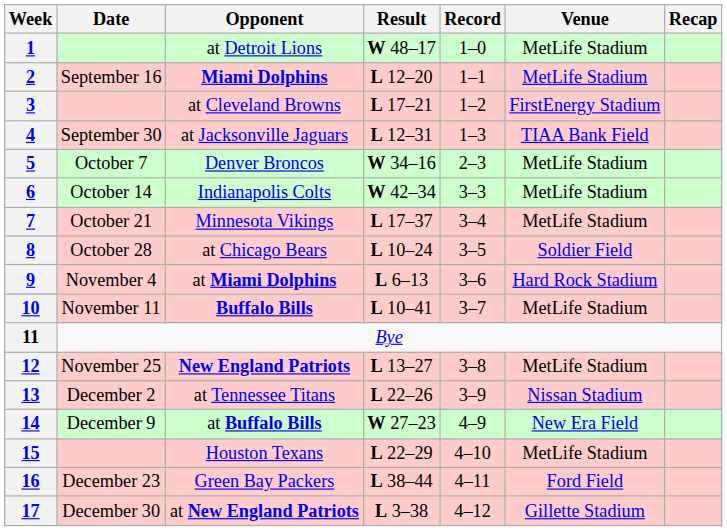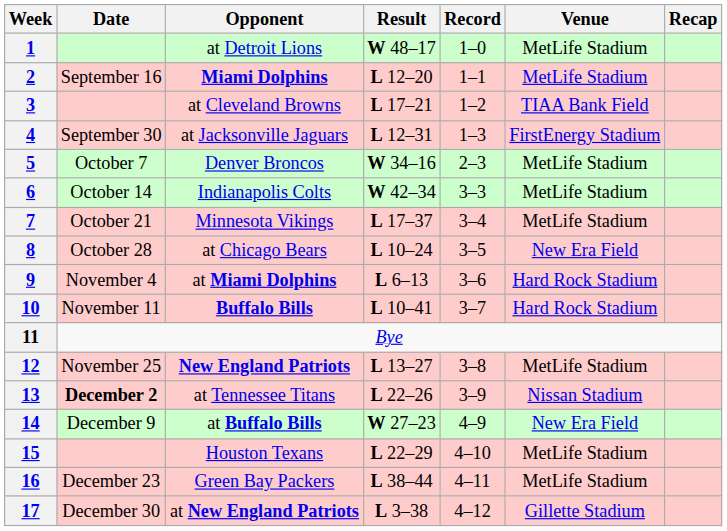(585, 105) FirstEnergy Stadium -> (585, 105) TIAA Bank Field
(585, 134) TIAA Bank Field -> (585, 134) FirstEnergy Stadium
(585, 250) Soldier Field -> (585, 250) New Era Field
(585, 308) MetLife Stadium -> (585, 308) Hard Rock Stadium
(111, 395) normal -> (111, 395) bold
(585, 481) Ford Field -> (585, 481) MetLife Stadium
